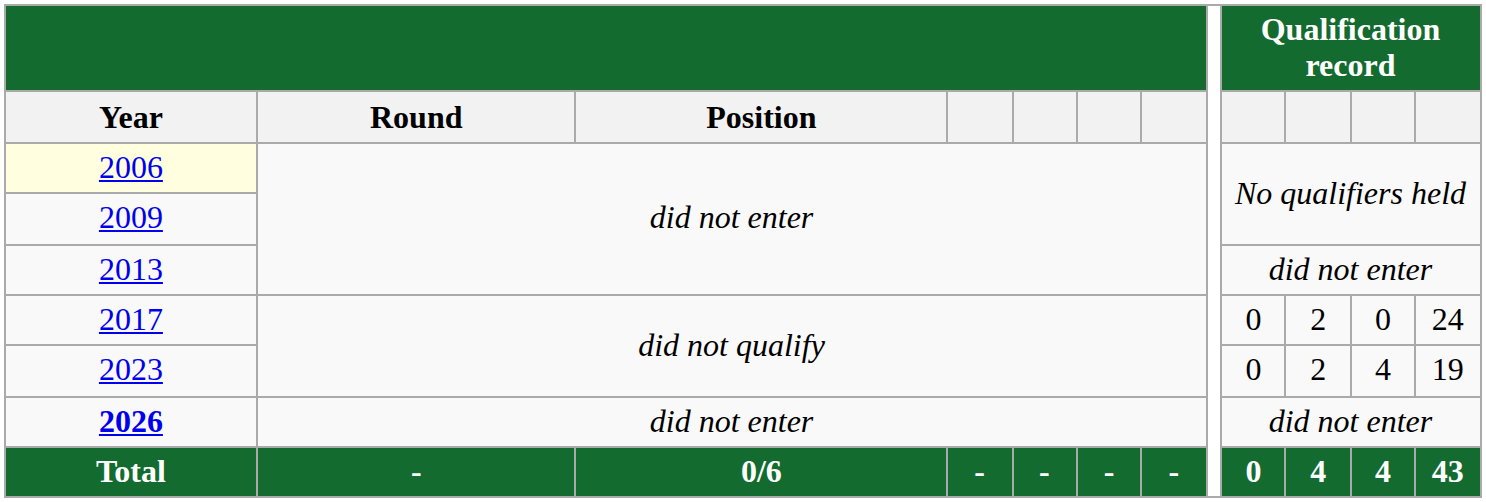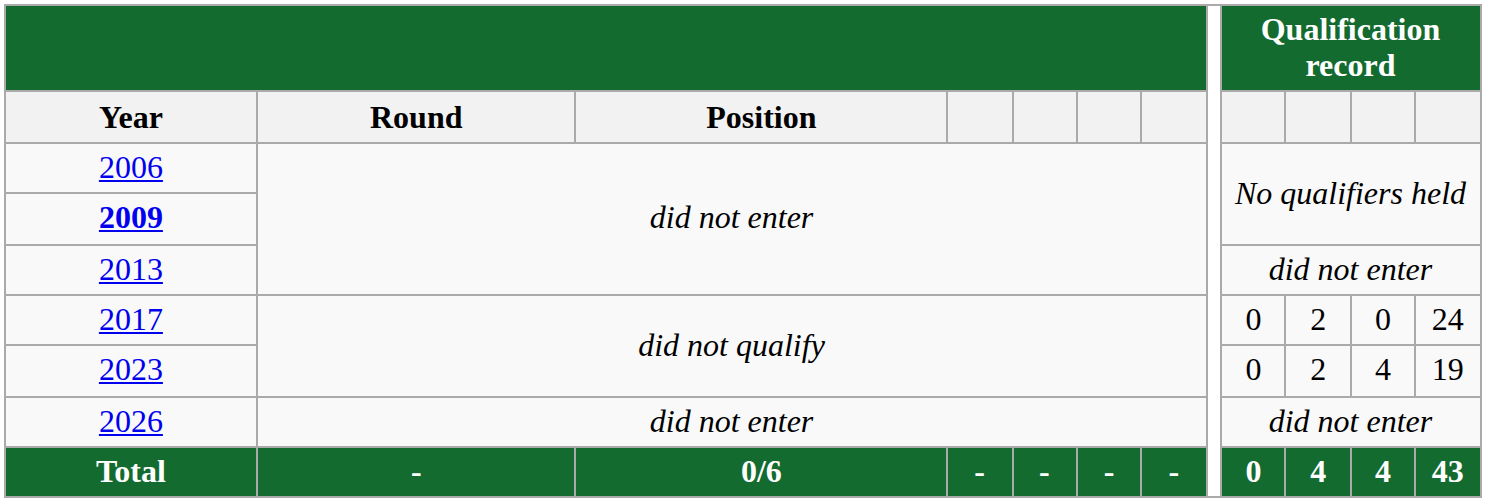(131, 167) lightyellow background -> (131, 167) no background
(131, 218) normal -> (131, 218) bold
(131, 421) bold -> (131, 421) normal
